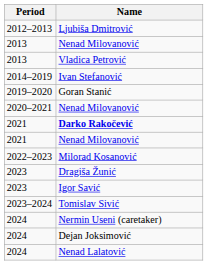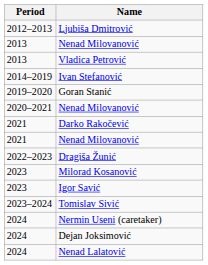(96, 124) bold -> (94, 124) normal
(98, 156) Milorad Kosanović -> (87, 156) Dragiša Žunić
(87, 172) Dragiša Žunić -> (98, 172) Milorad Kosanović
